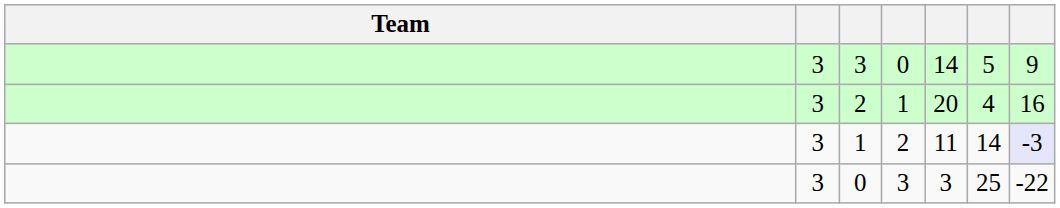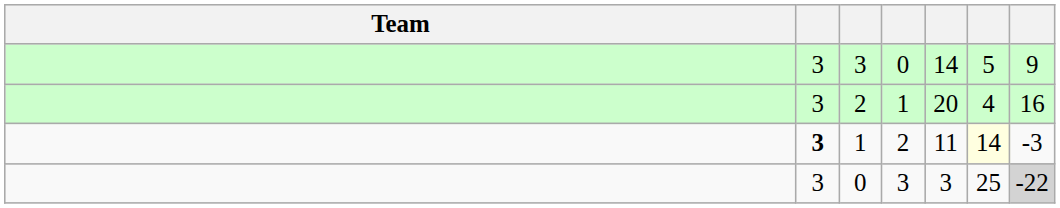(818, 143) normal -> (818, 143) bold
(988, 143) no background -> (988, 143) lightyellow background
(1032, 143) lavender background -> (1032, 143) no background
(1032, 182) no background -> (1032, 182) lightgrey background
